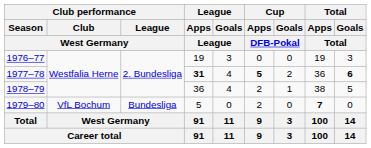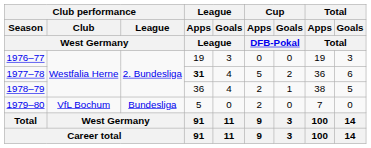(259, 74) bold -> (259, 74) normal
(350, 74) bold -> (350, 74) normal
(320, 105) bold -> (320, 105) normal
